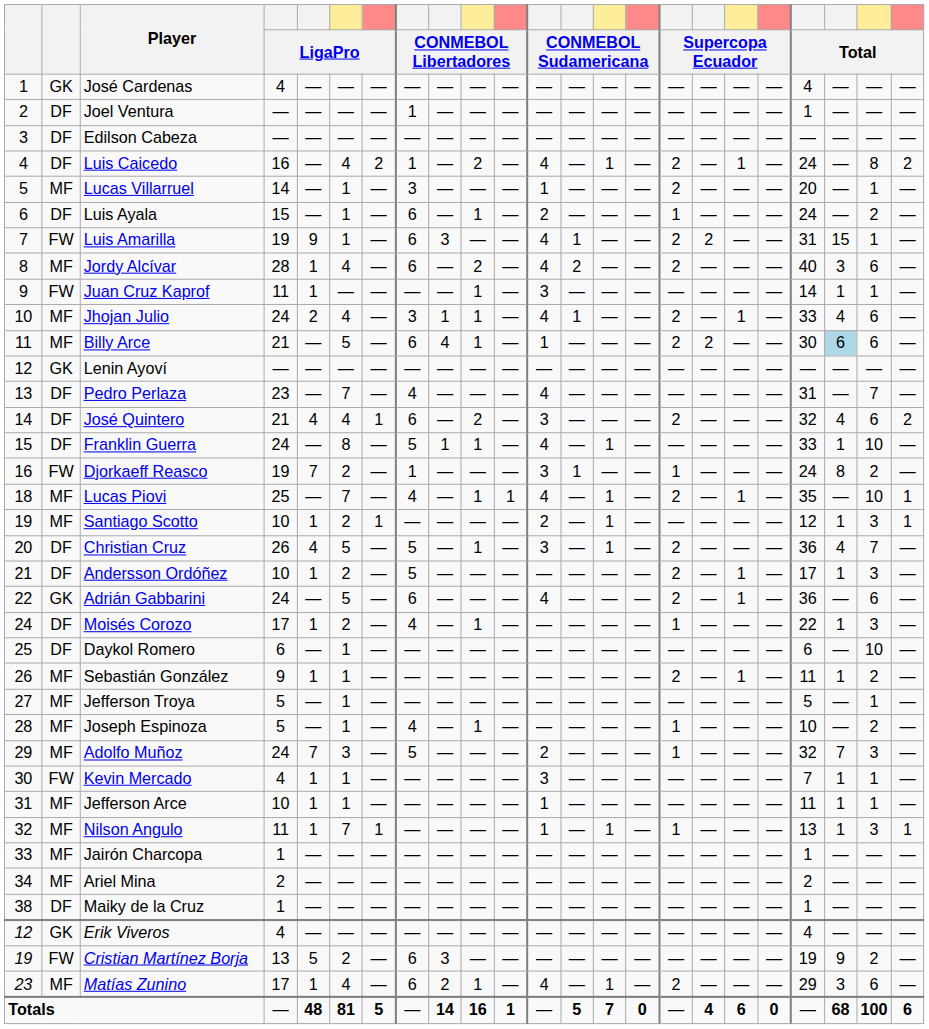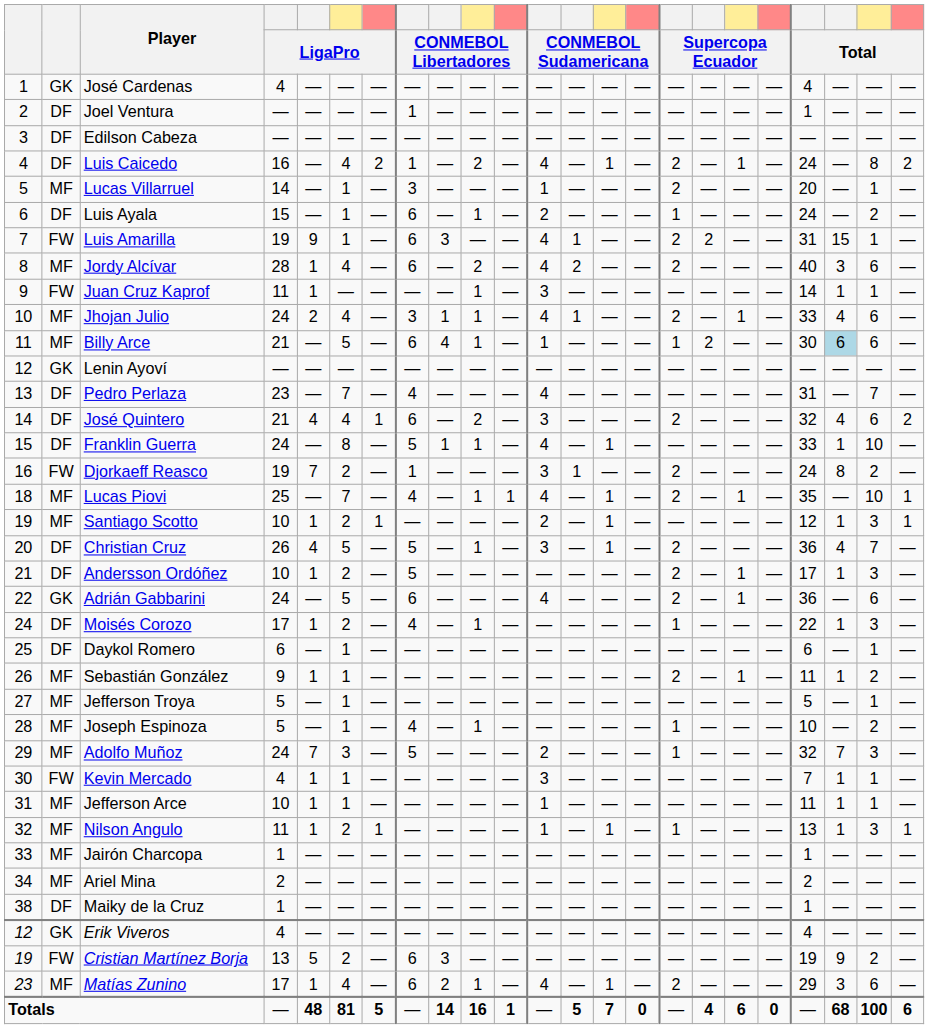(676, 343) 2 -> (676, 343) 1
(676, 471) 1 -> (676, 471) 2
(874, 650) 10 -> (874, 650) 1
(346, 829) 7 -> (346, 829) 2
